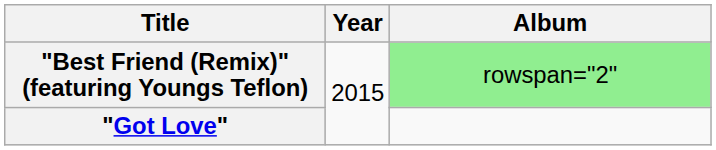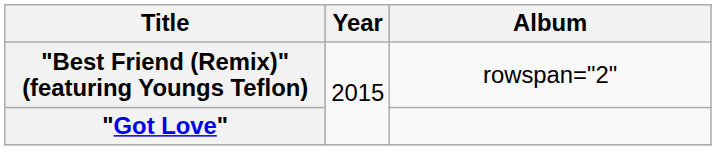(550, 74) lightgreen background -> (550, 74) no background
